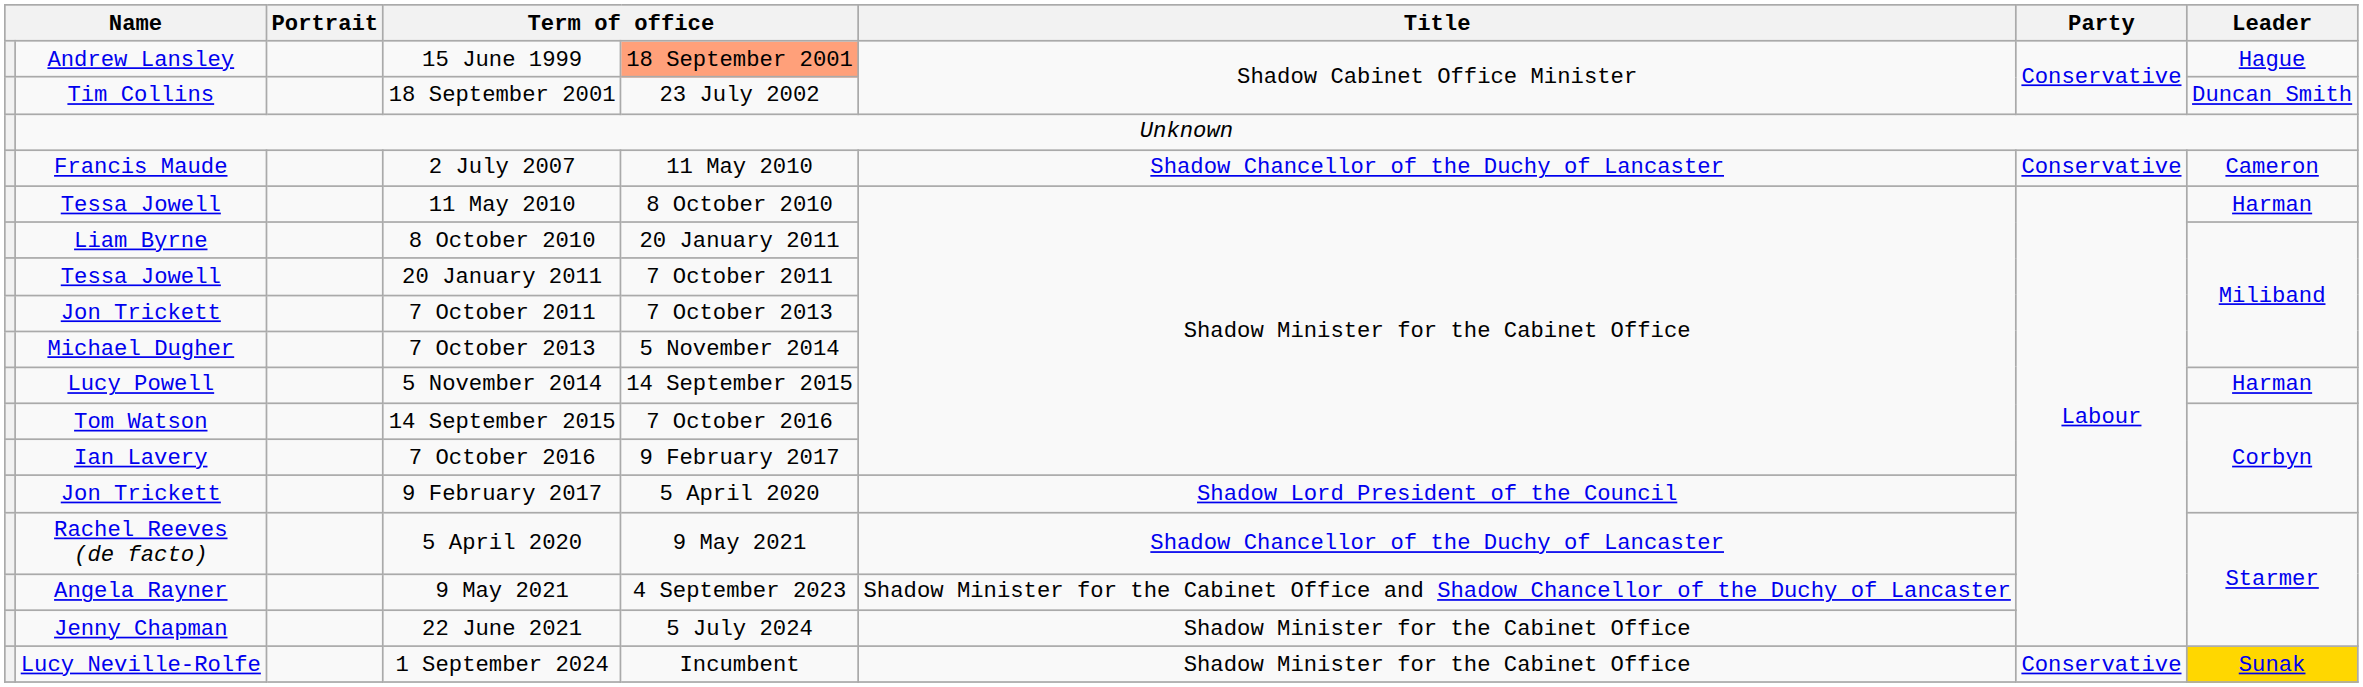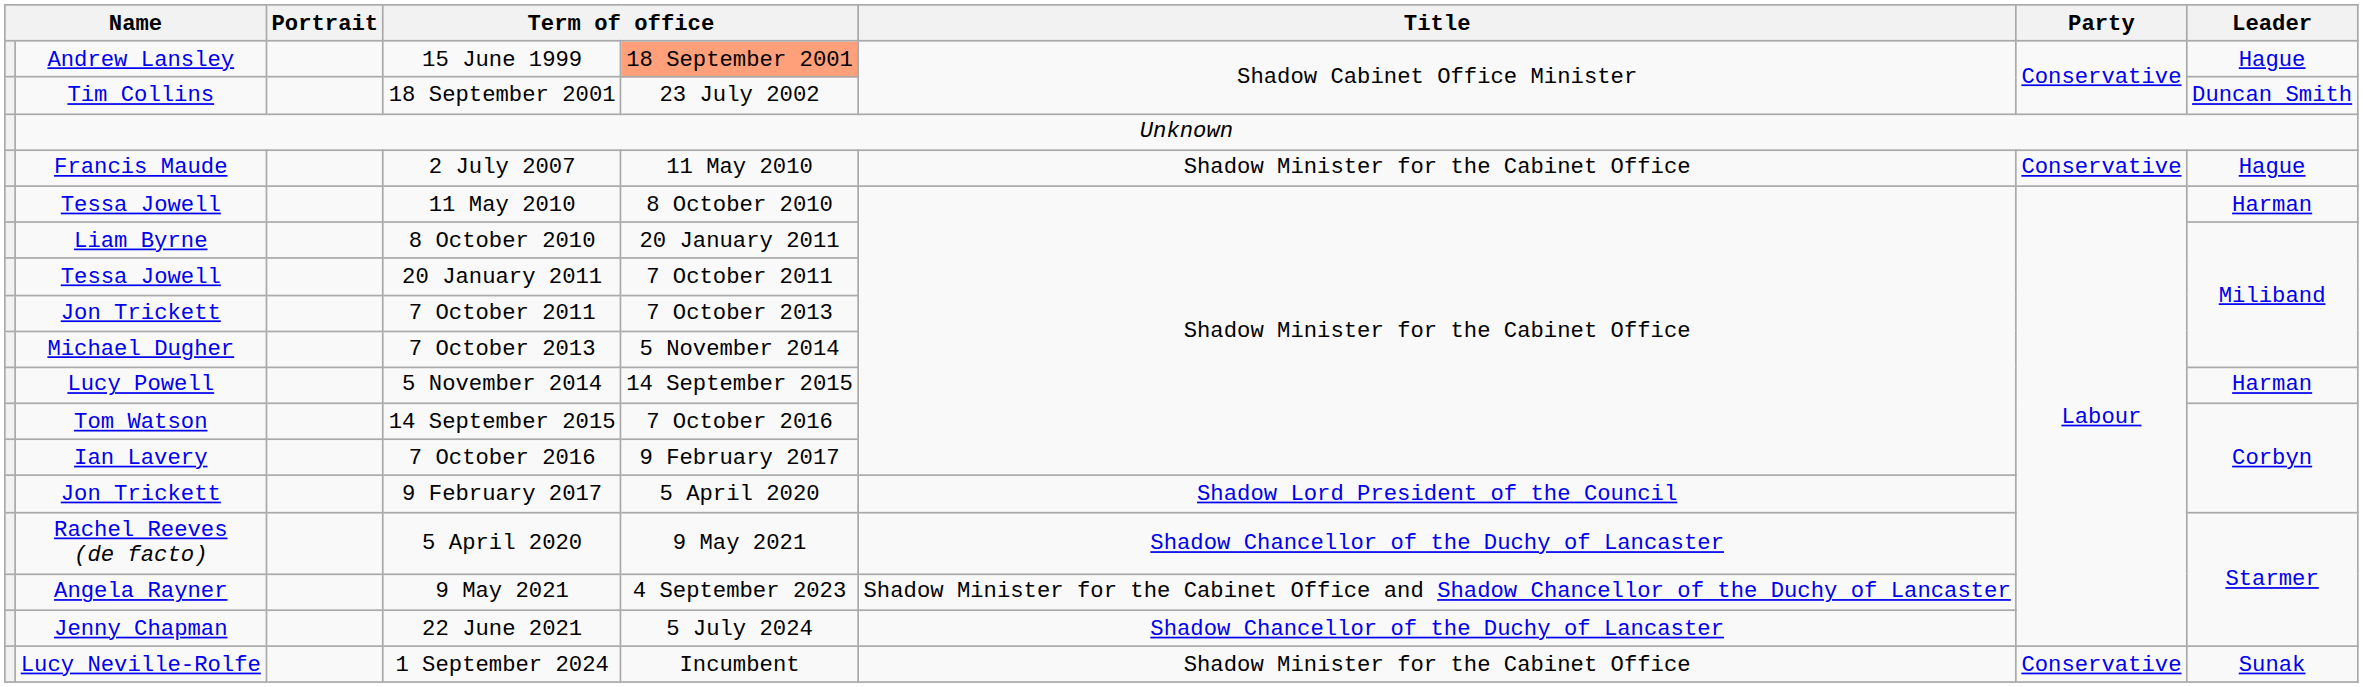(1437, 168) Shadow Chancellor of the Duchy of Lancaster -> (1437, 168) Shadow Minister for the Cabinet Office
(2272, 168) Cameron -> (2272, 168) Hague
(1437, 628) Shadow Minister for the Cabinet Office -> (1437, 628) Shadow Chancellor of the Duchy of Lancaster
(2272, 665) gold background -> (2272, 665) no background
